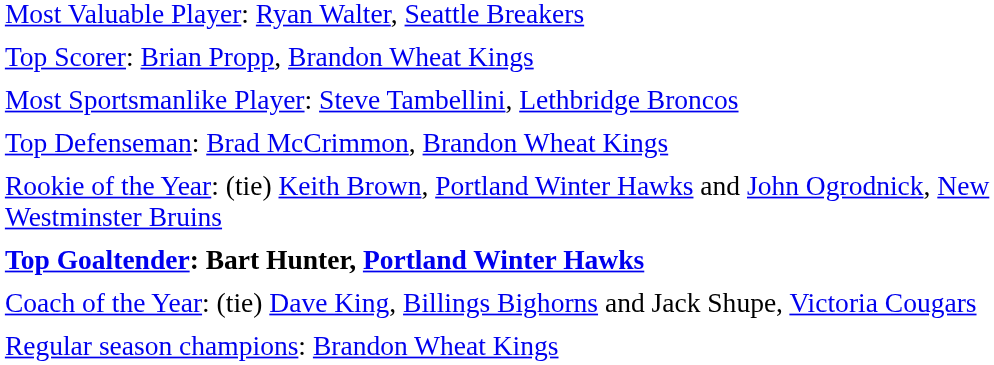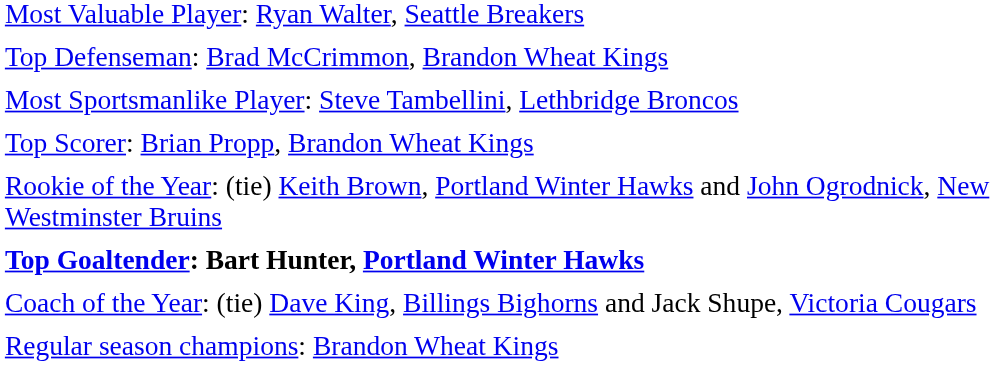(269, 57) Top Scorer: Brian Propp, Brandon Wheat Kings -> (337, 57) Top Defenseman: Brad McCrimmon, Brandon Wheat Kings
(337, 142) Top Defenseman: Brad McCrimmon, Brandon Wheat Kings -> (269, 142) Top Scorer: Brian Propp, Brandon Wheat Kings
